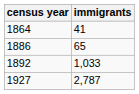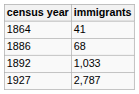(80, 47) 65 -> (80, 47) 68
